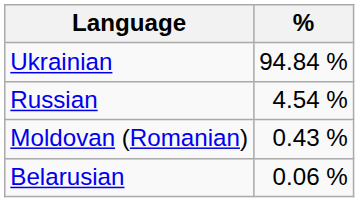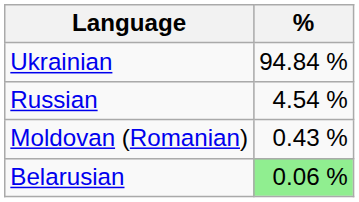(310, 176) no background -> (310, 176) lightgreen background
